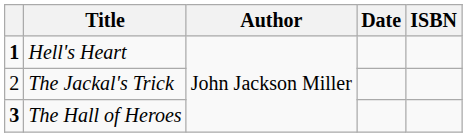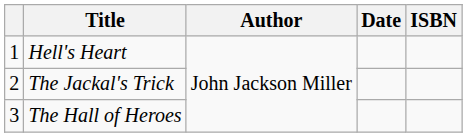(14, 52) bold -> (14, 52) normal
(14, 115) bold -> (14, 115) normal
